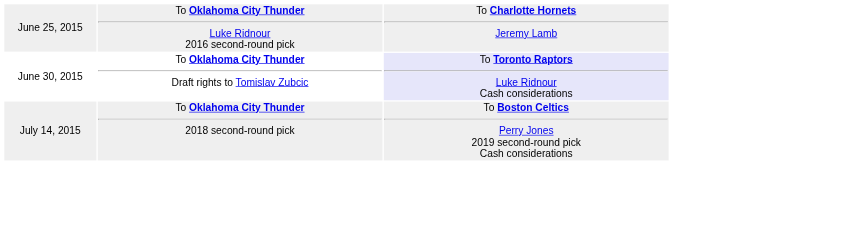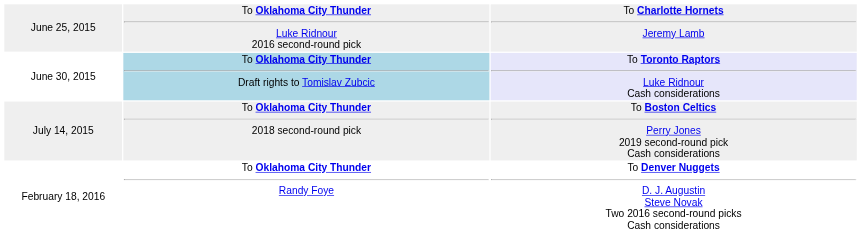(240, 71) no background -> (306, 71) lightblue background
+ row: (63, 197)
